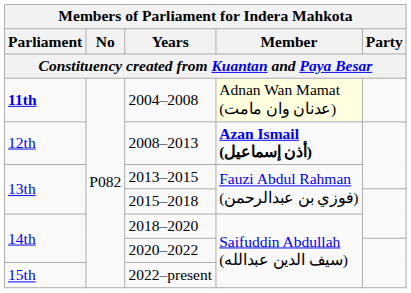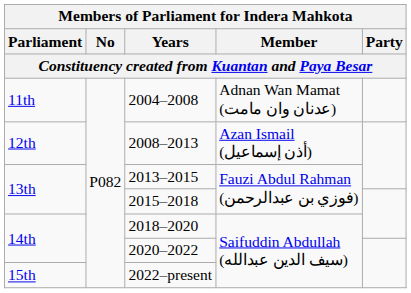(22, 99) bold -> (22, 99) normal
(280, 99) lightyellow background -> (280, 99) no background
(266, 142) bold -> (266, 142) normal
